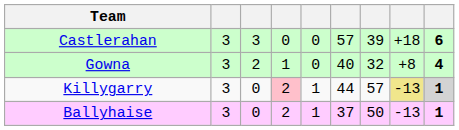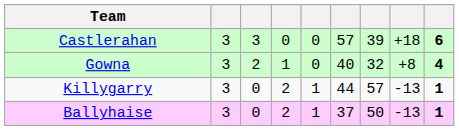(286, 89) pink background -> (286, 89) no background
(407, 89) khaki background -> (407, 89) no background
(439, 89) lightgrey background -> (439, 89) no background
